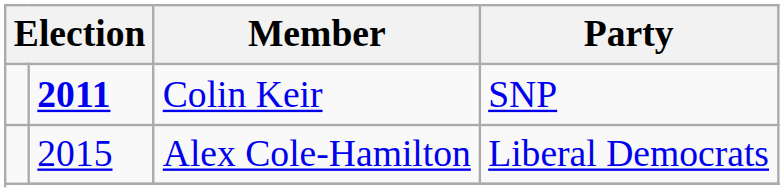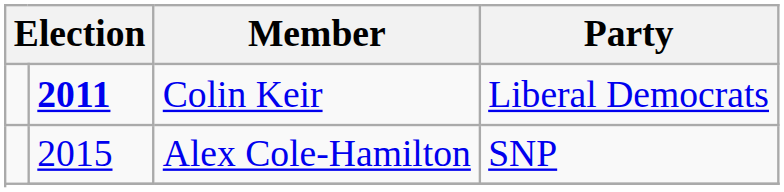(523, 93) SNP -> (629, 93) Liberal Democrats
(629, 153) Liberal Democrats -> (523, 153) SNP
